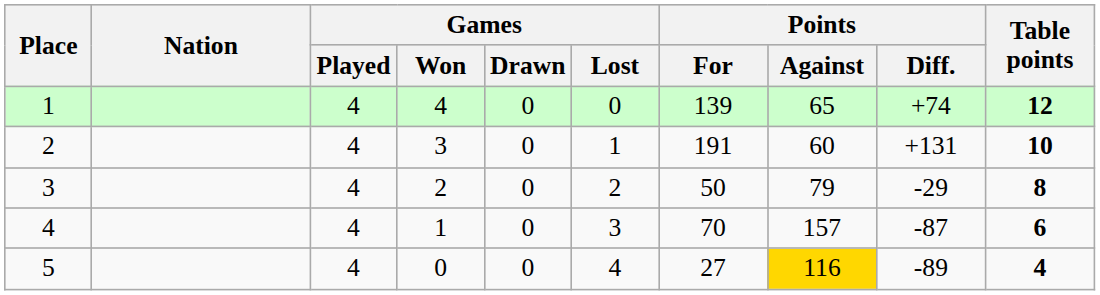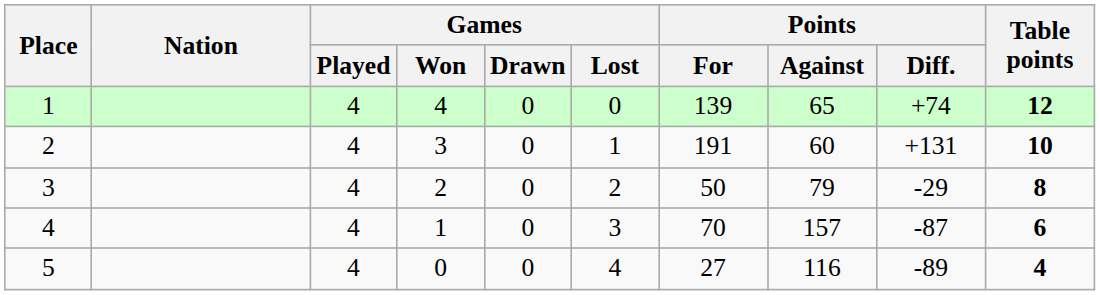(822, 268) gold background -> (822, 268) no background
